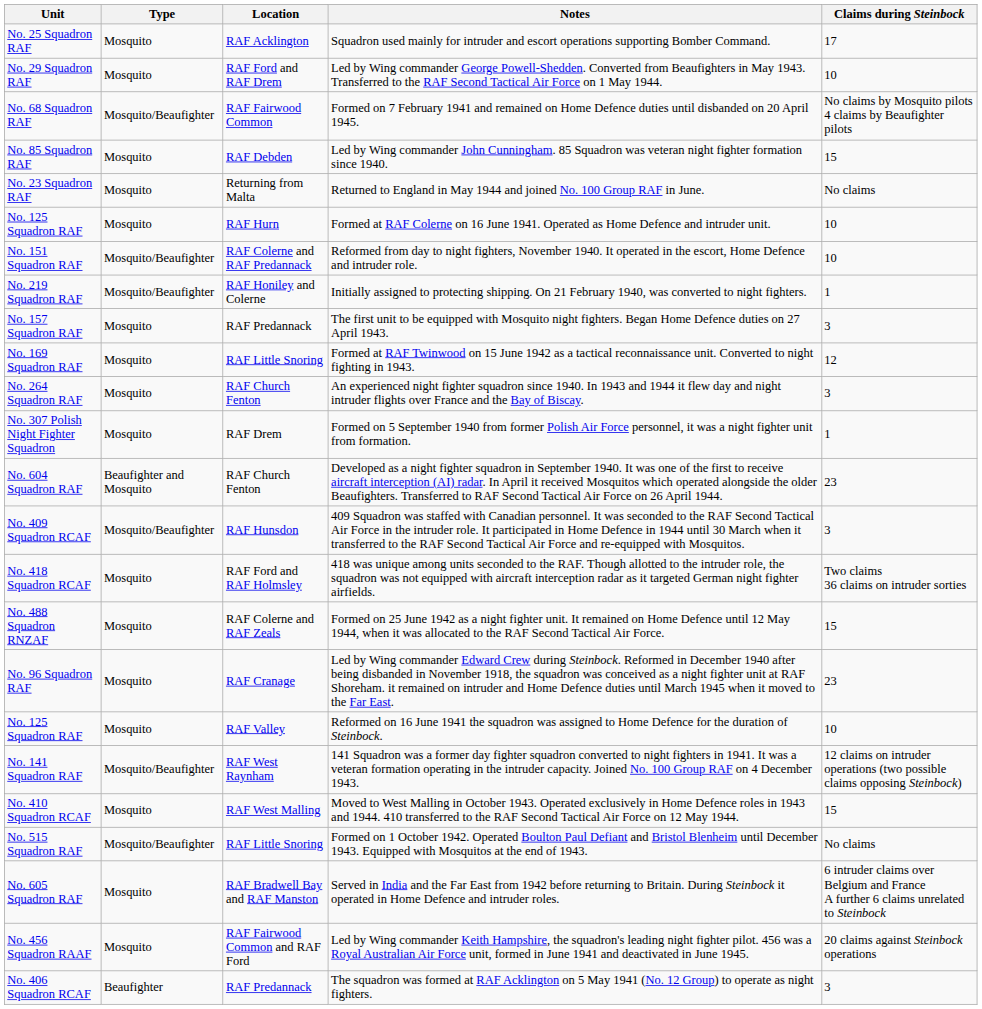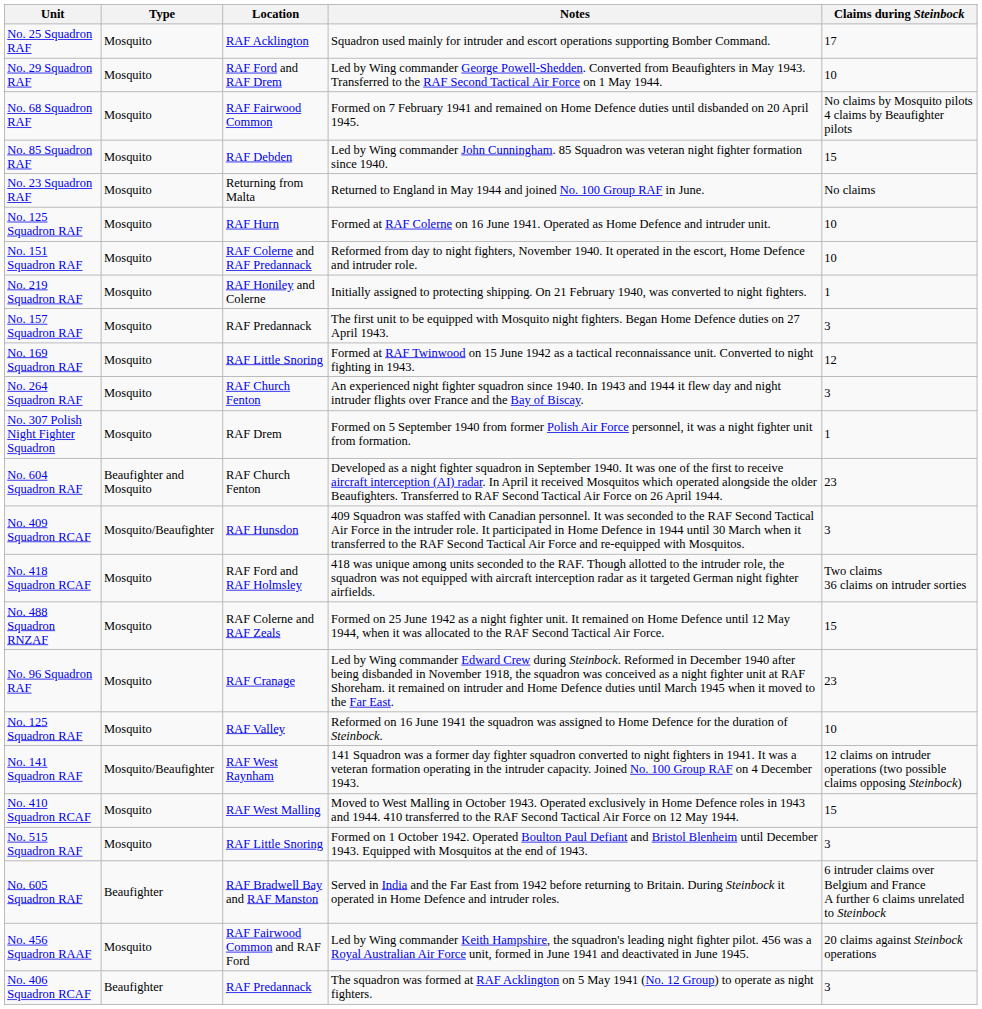(159, 115) Mosquito/Beaufighter -> (128, 115) Mosquito
(159, 258) Mosquito/Beaufighter -> (128, 258) Mosquito
(159, 292) Mosquito/Beaufighter -> (128, 292) Mosquito
(159, 844) Mosquito/Beaufighter -> (128, 844) Mosquito
(850, 844) No claims -> (827, 844) 3
(128, 892) Mosquito -> (133, 892) Beaufighter
